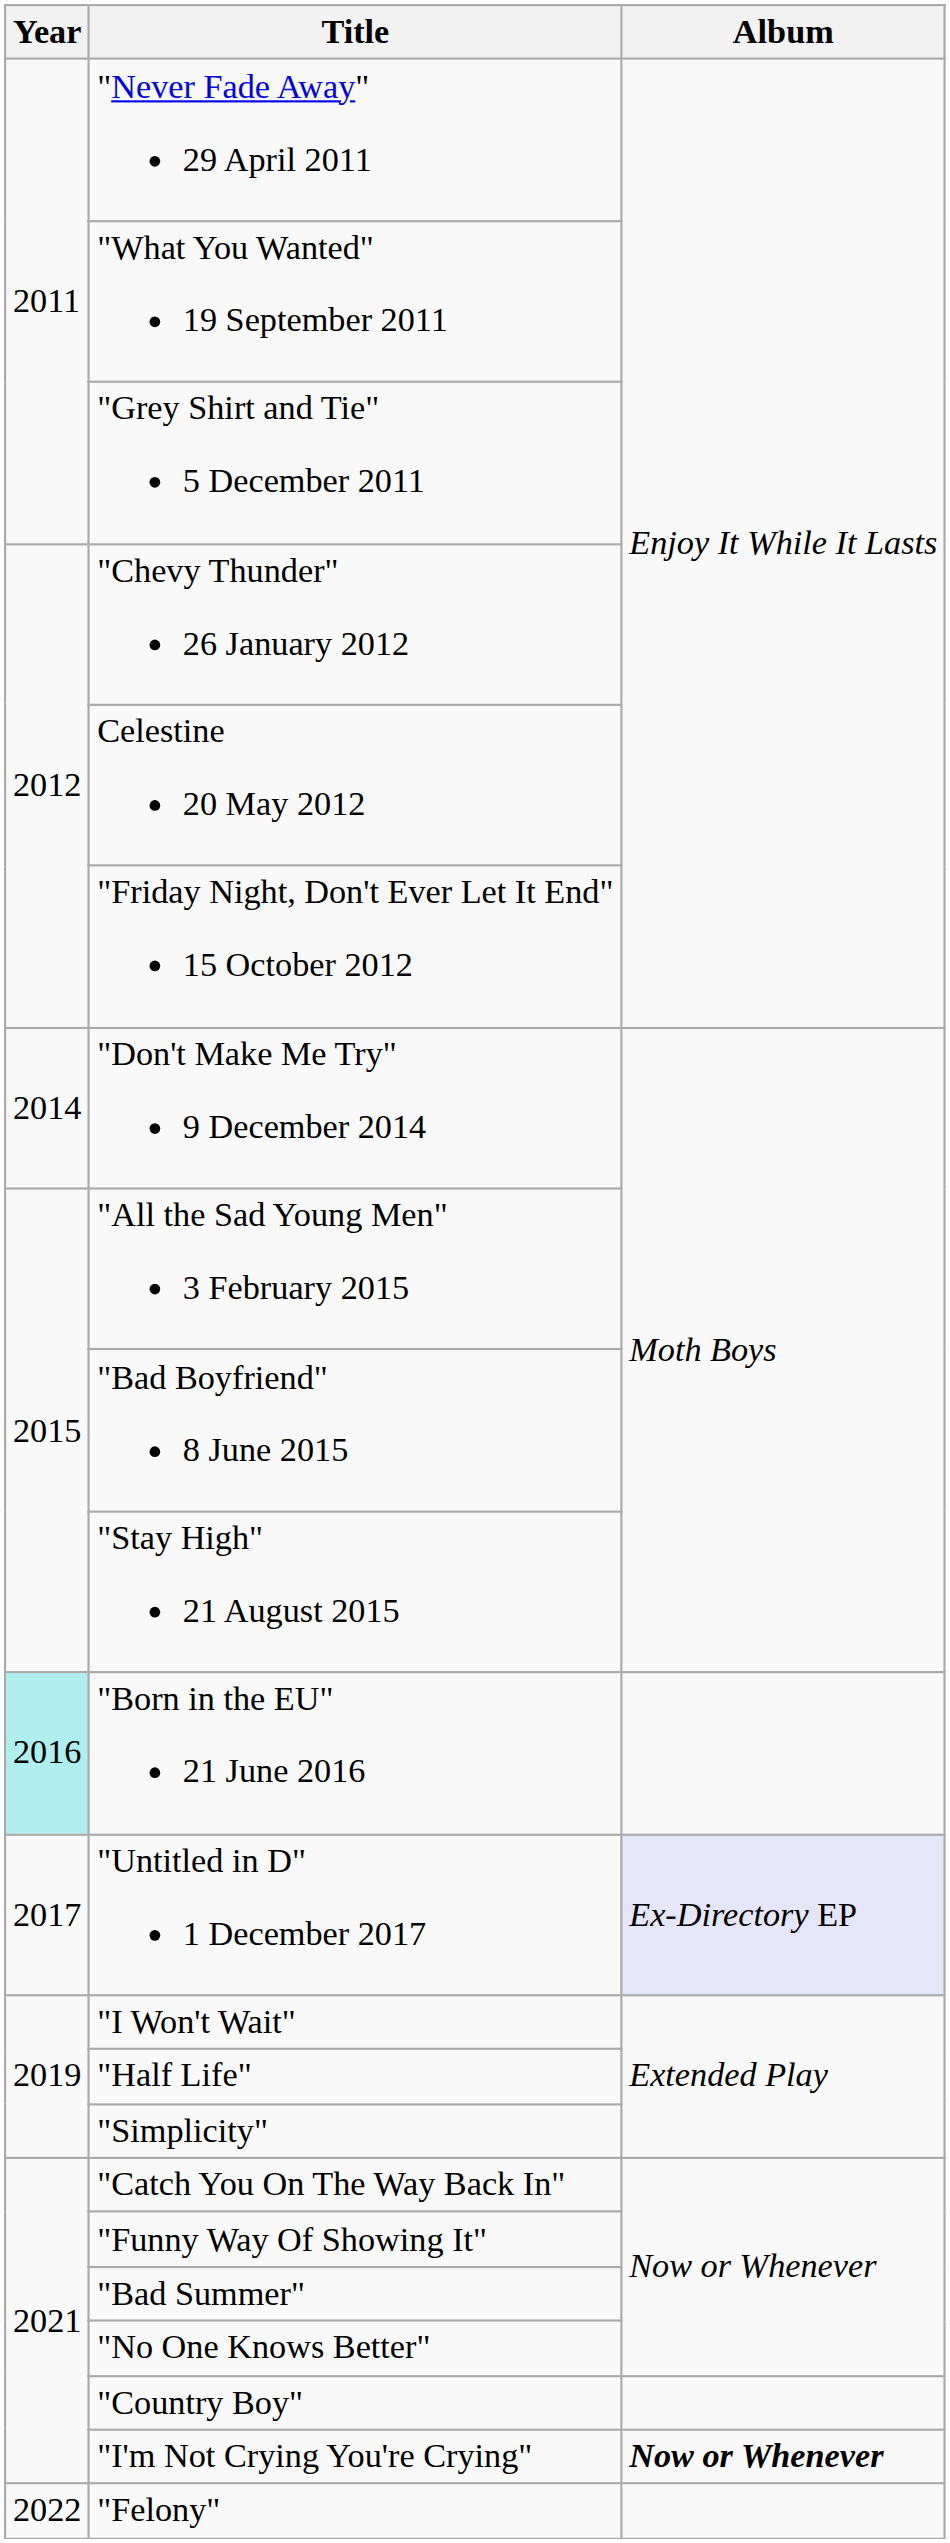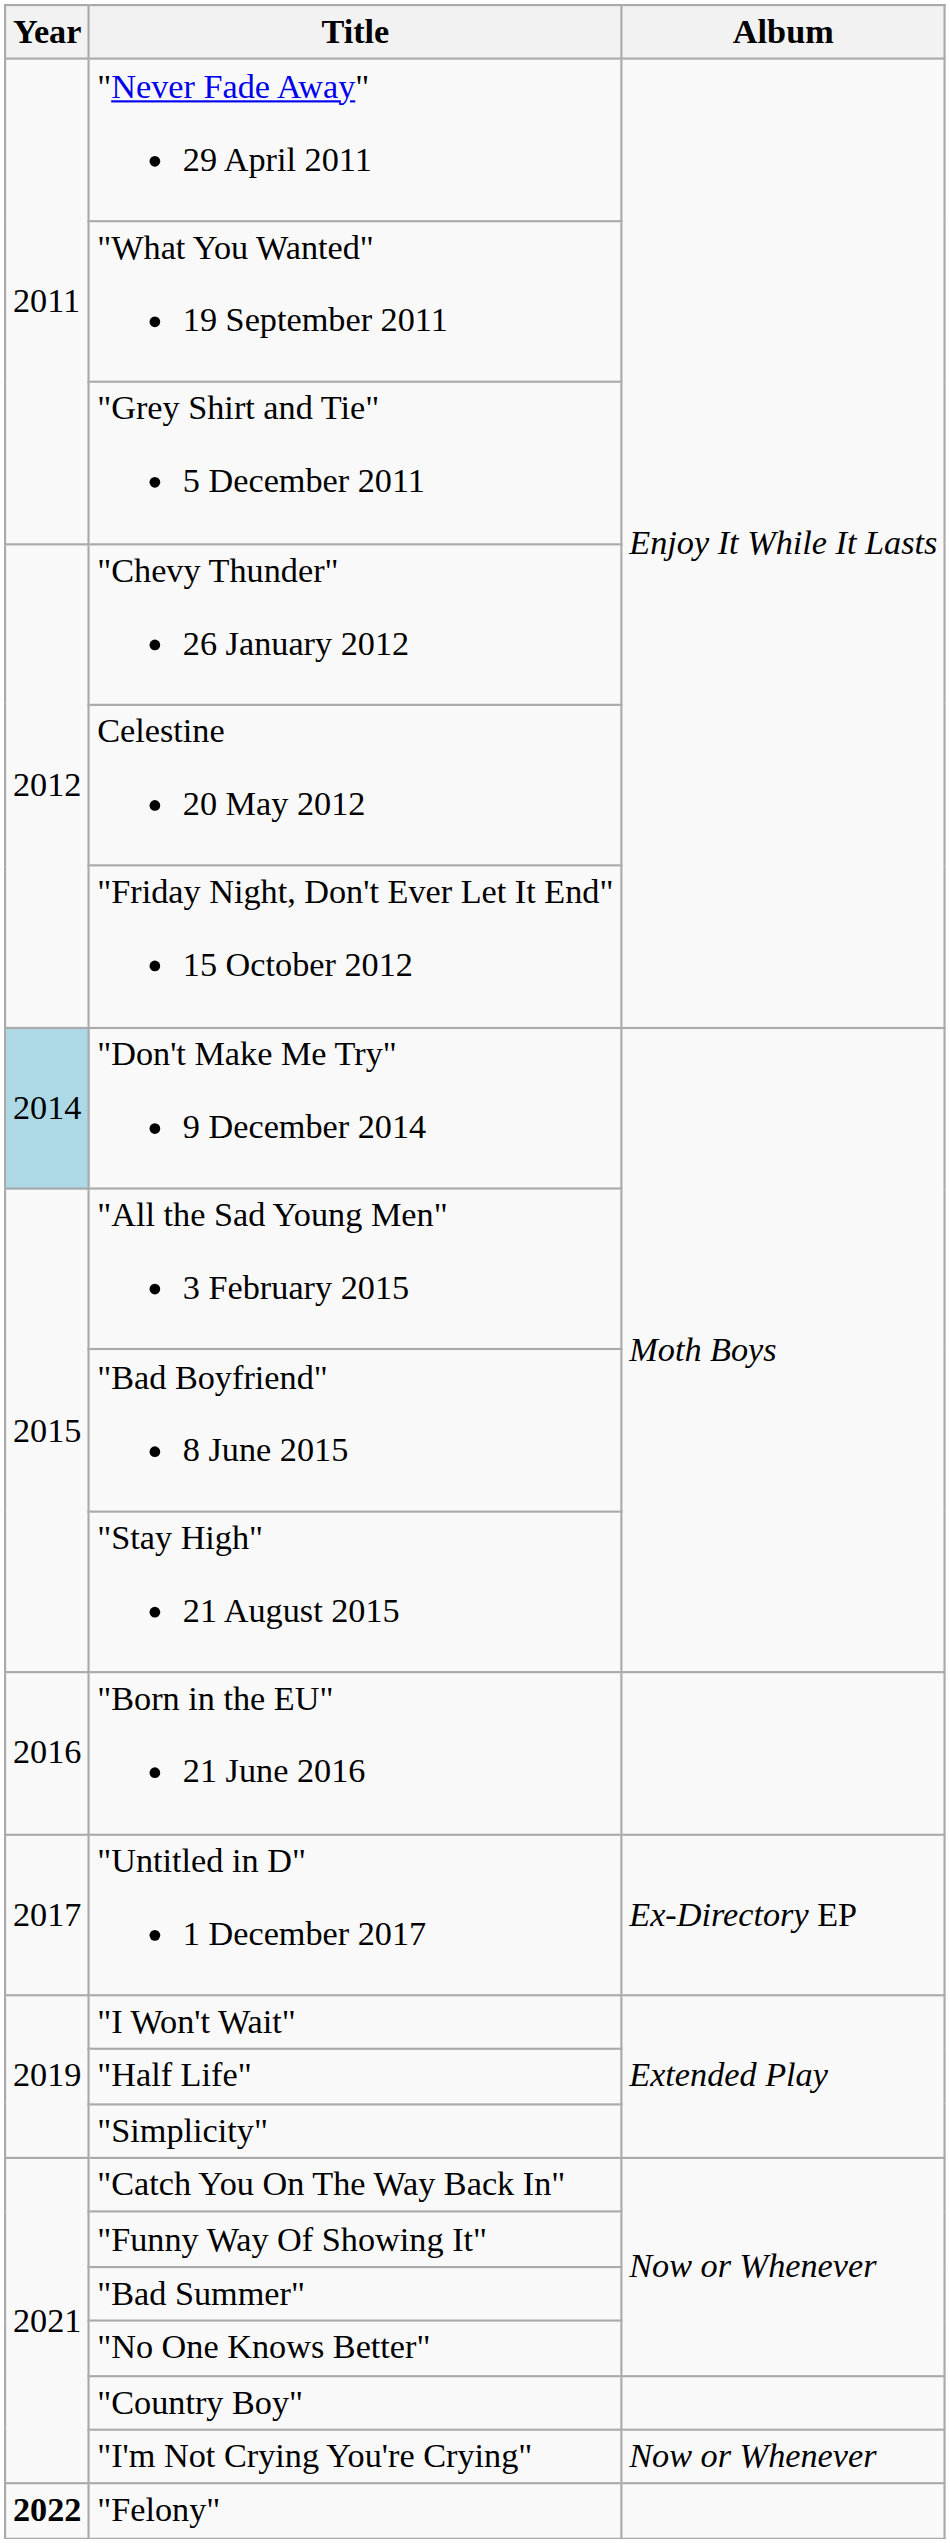(47, 1107) no background -> (47, 1107) lightblue background
(47, 1752) paleturquoise background -> (47, 1752) no background
(743, 1913) lavender background -> (743, 1913) no background
(756, 2456) bold -> (753, 2456) normal
(47, 2510) normal -> (47, 2510) bold
